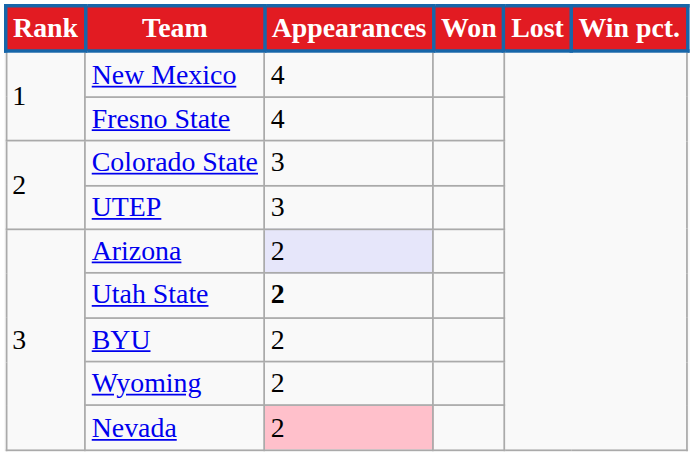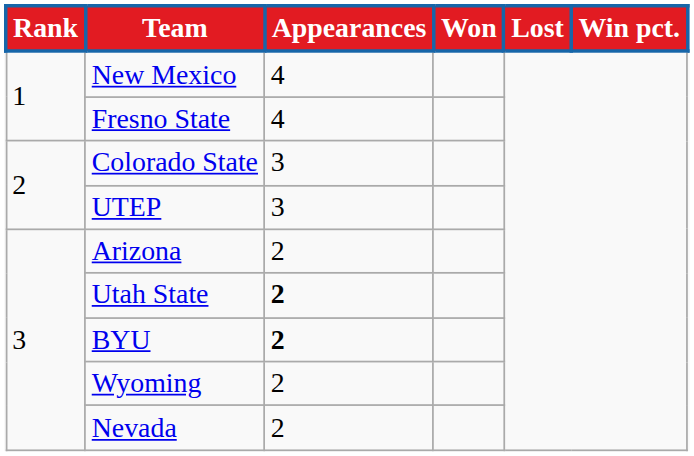(278, 250) lavender background -> (278, 250) no background
(278, 339) normal -> (278, 339) bold
(278, 427) pink background -> (278, 427) no background
